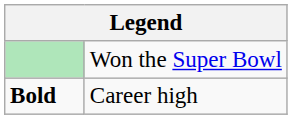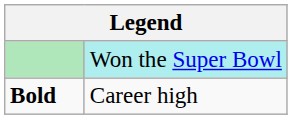(186, 59) no background -> (186, 59) paleturquoise background
